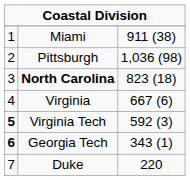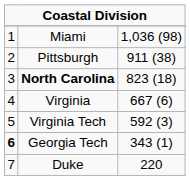(151, 36) 911 (38) -> (151, 36) 1,036 (98)
(151, 58) 1,036 (98) -> (151, 58) 911 (38)
(11, 122) bold -> (11, 122) normal
